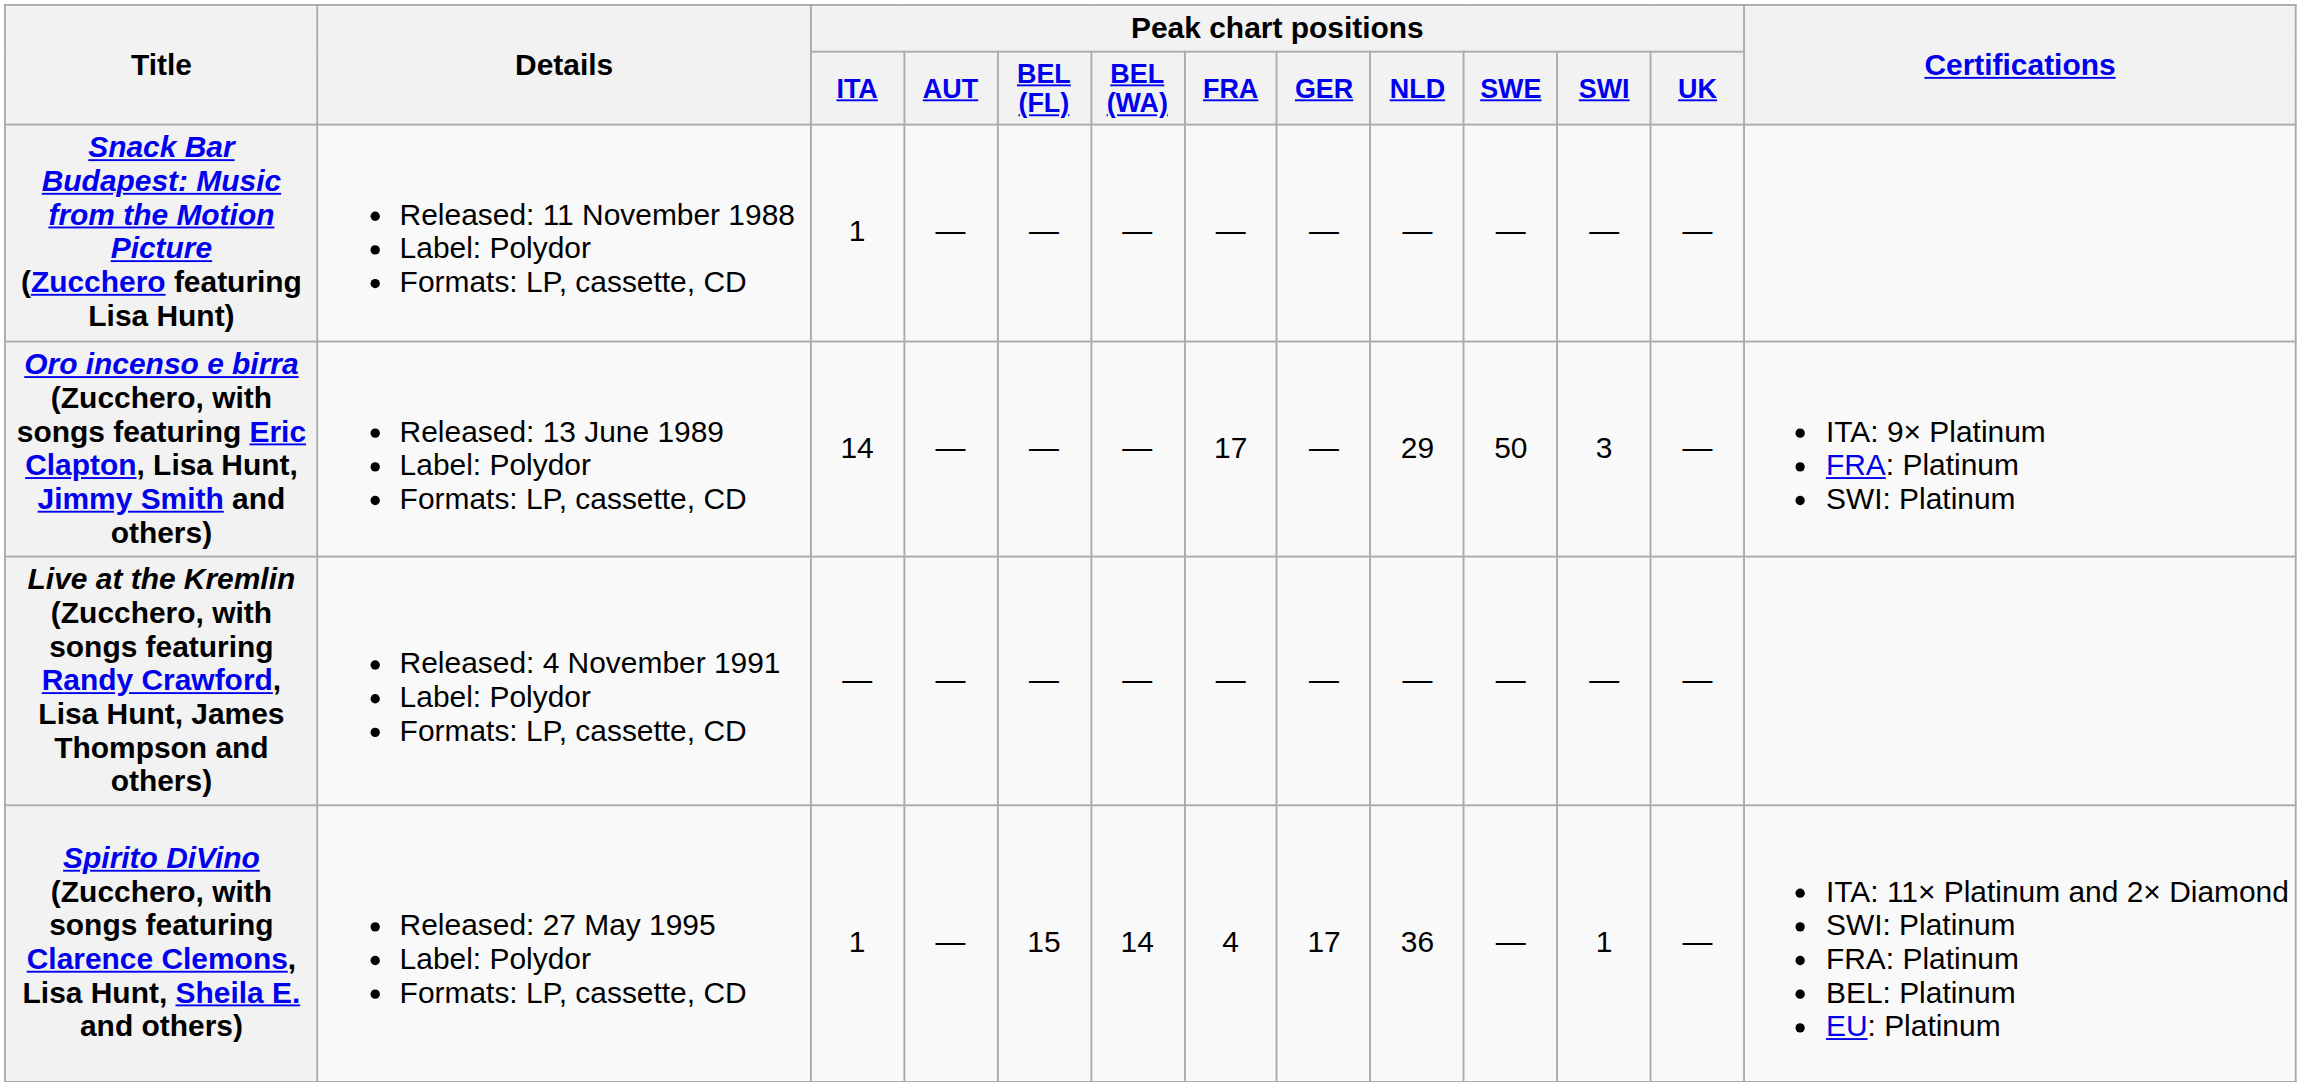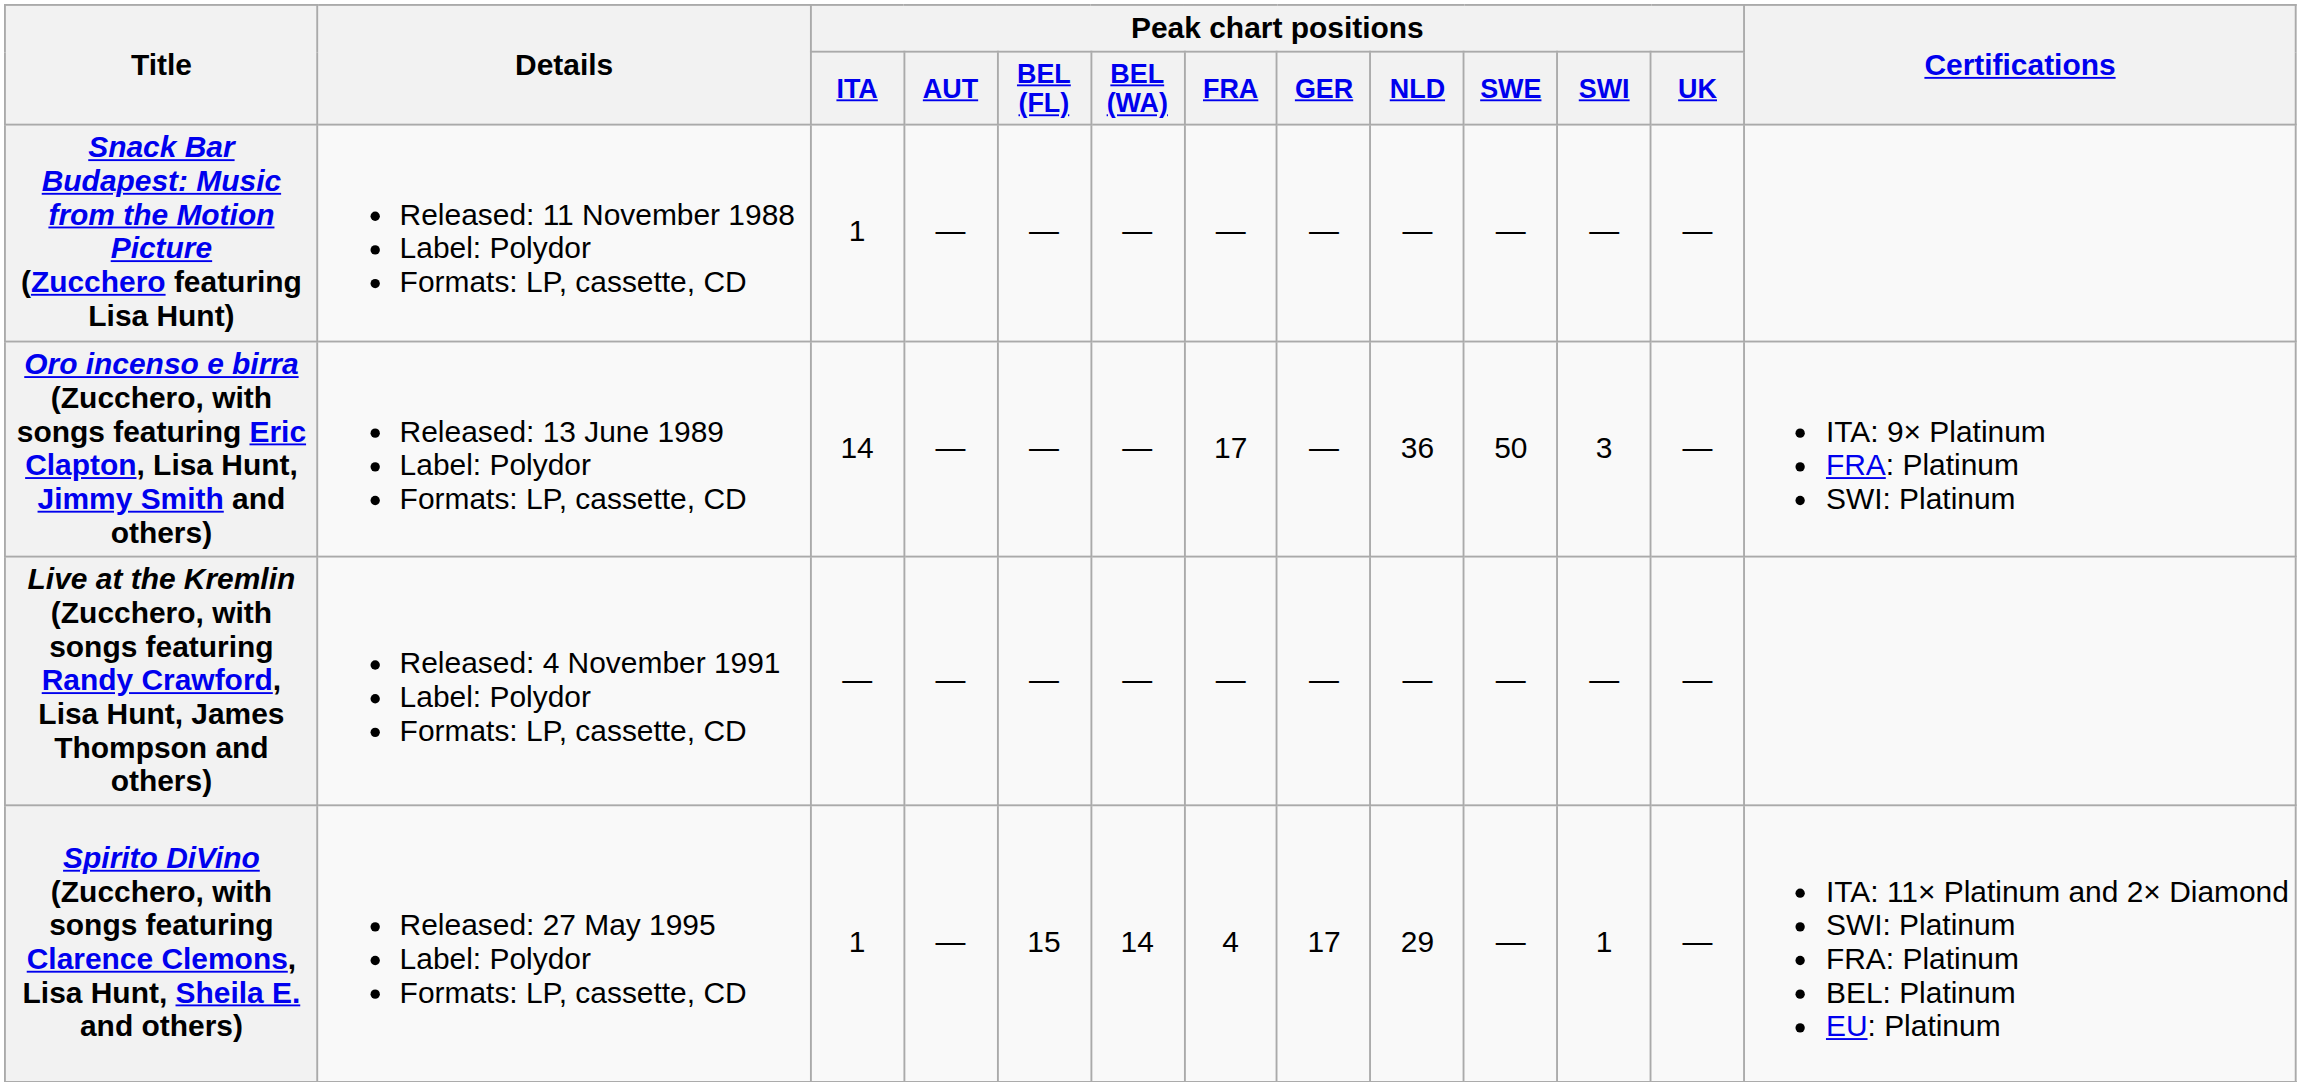(1417, 448) 29 -> (1417, 448) 36
(1417, 943) 36 -> (1417, 943) 29
